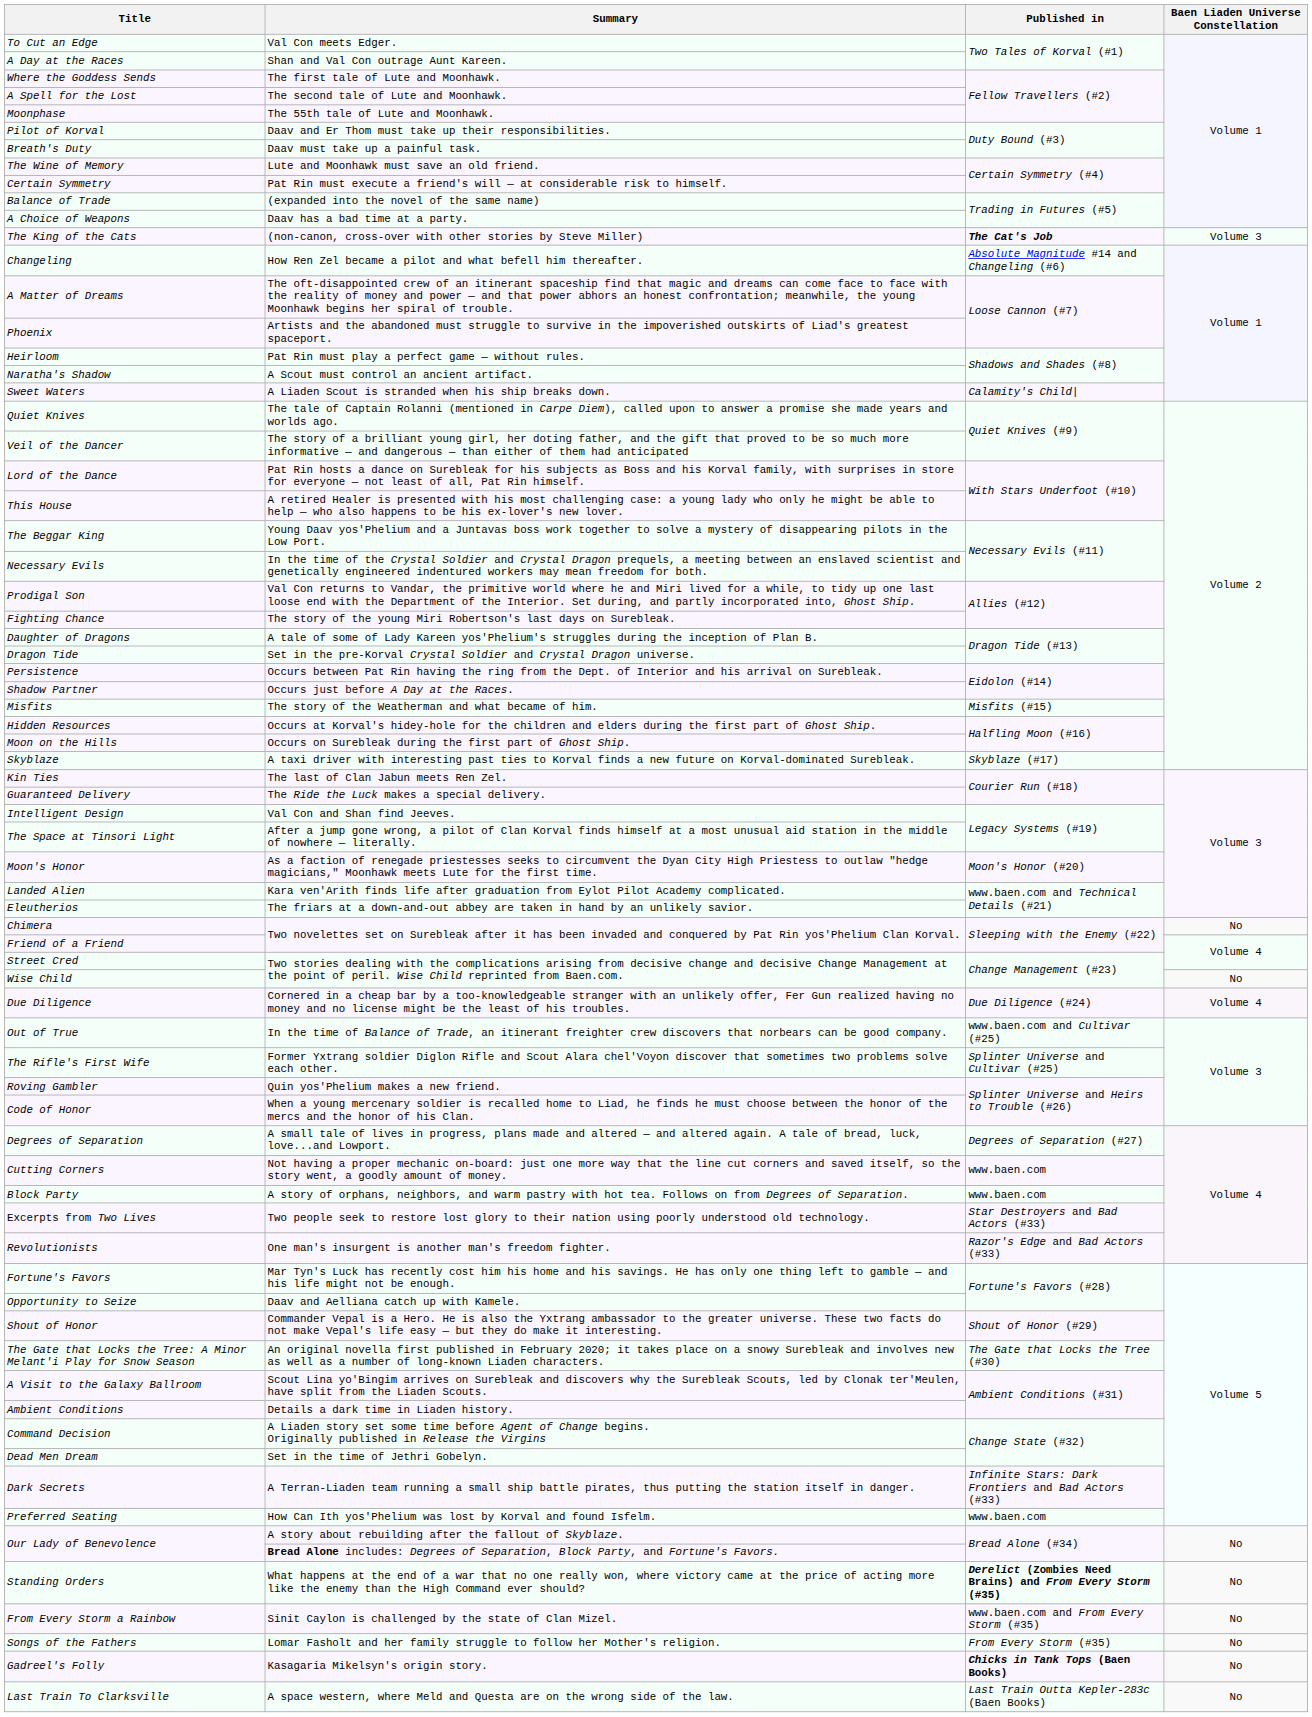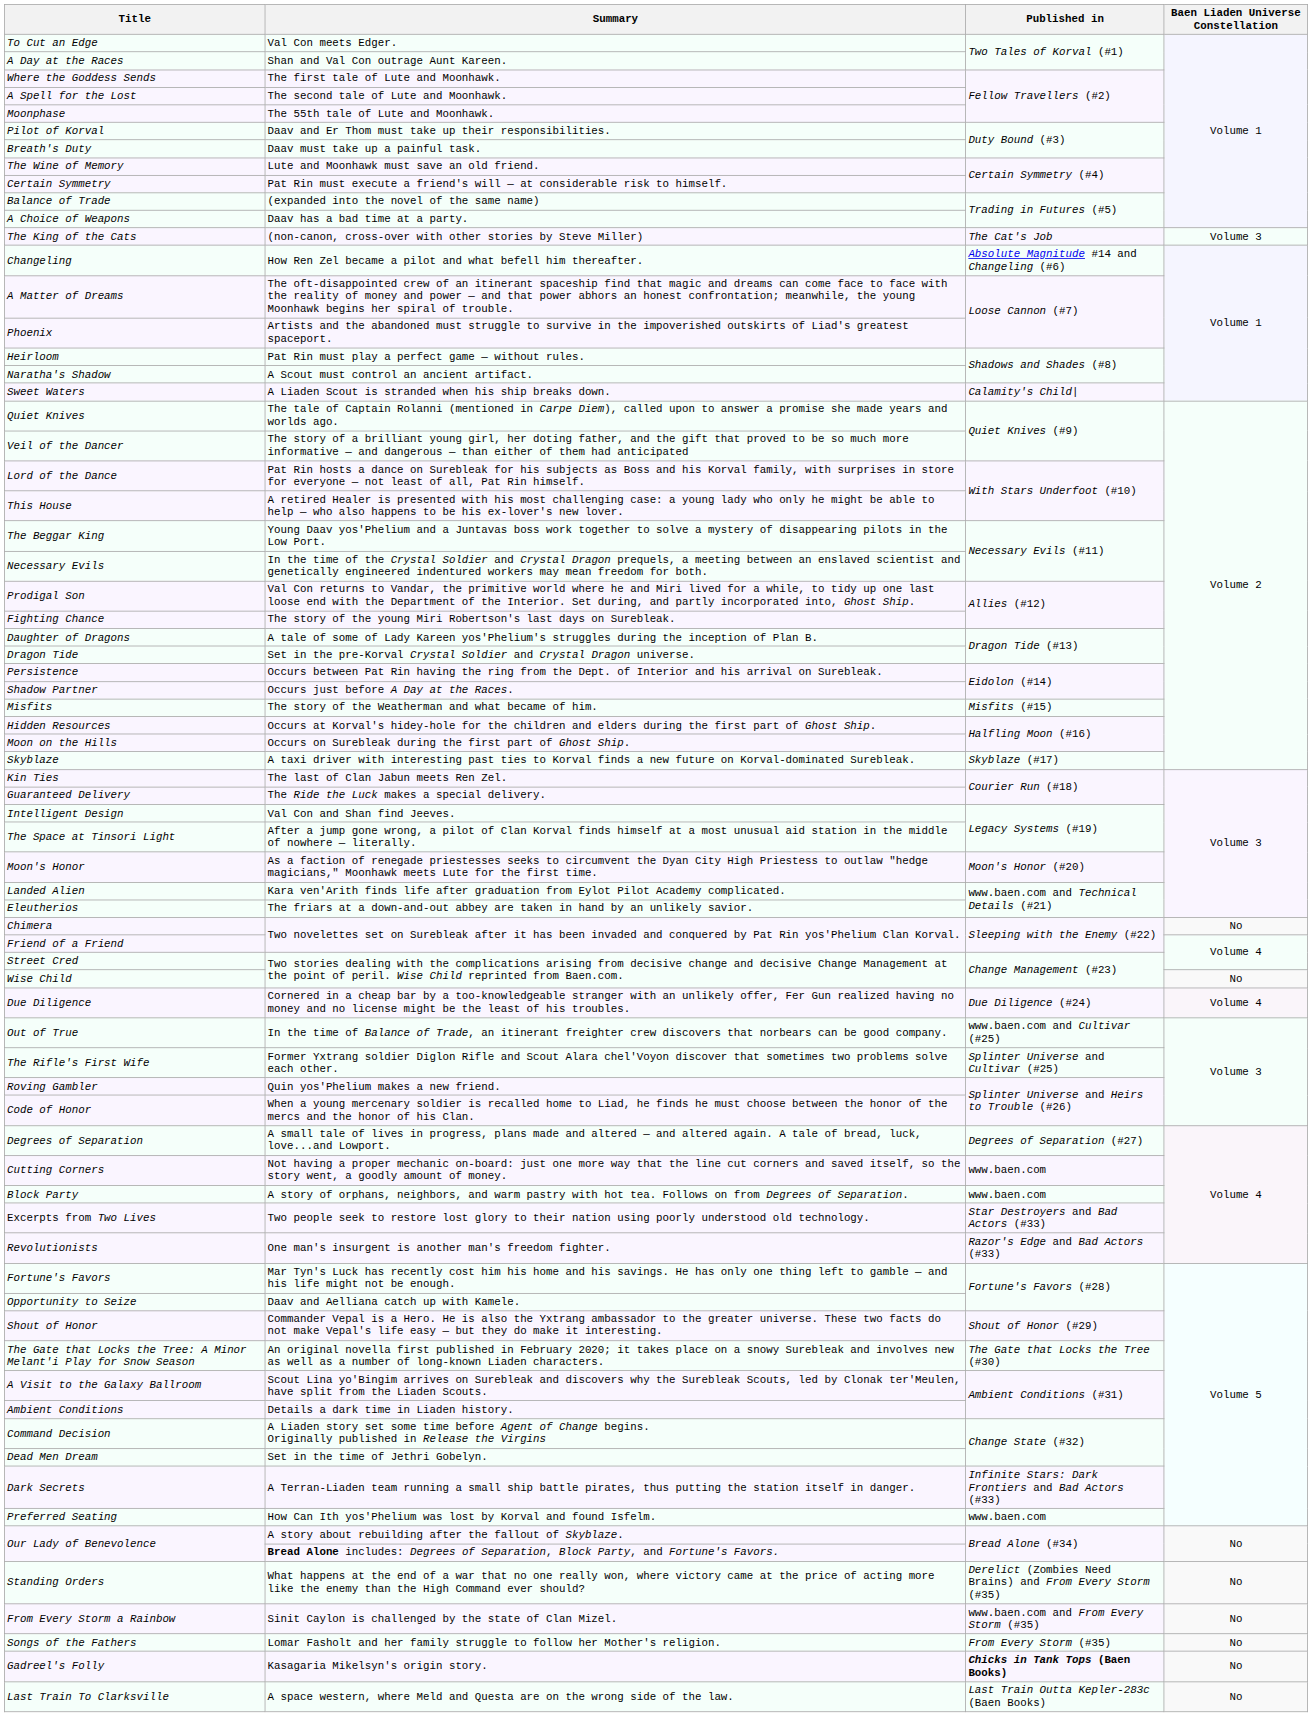(1010, 237) bold -> (1010, 237) normal
(1059, 1583) bold -> (1059, 1583) normal
